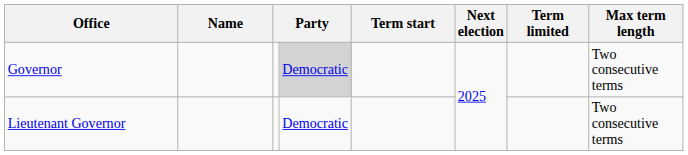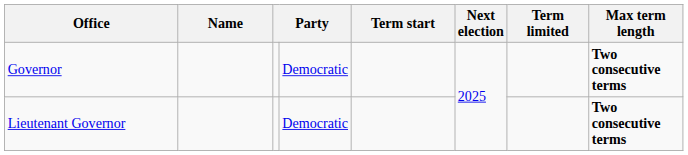(315, 69) lightgrey background -> (315, 69) no background
(625, 69) normal -> (626, 69) bold
(625, 123) normal -> (626, 123) bold
